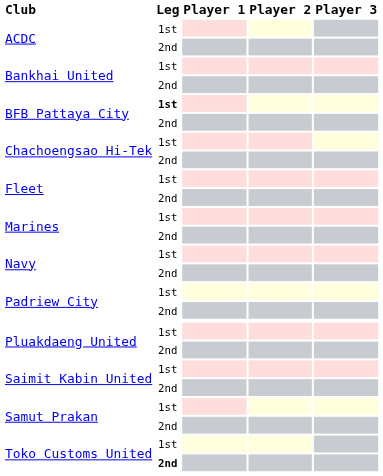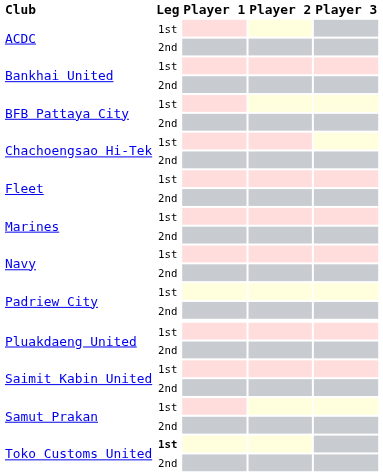(168, 103) bold -> (168, 104) normal
(168, 445) normal -> (168, 444) bold
(168, 463) bold -> (168, 464) normal
